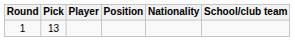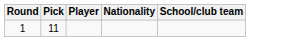- column: (123, 12)
(54, 28) 13 -> (54, 28) 11
